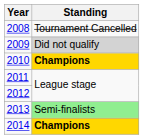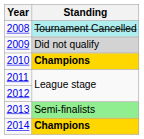(85, 28) no background -> (85, 28) paleturquoise background
